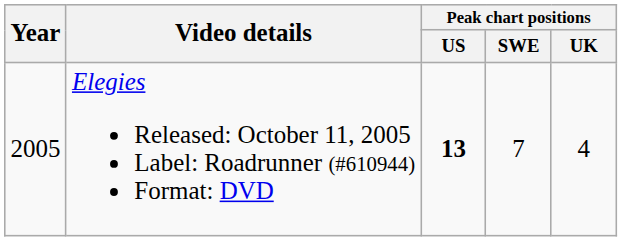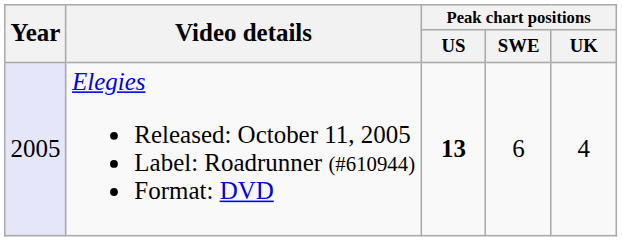(35, 149) no background -> (35, 149) lavender background
(519, 149) 7 -> (519, 149) 6
